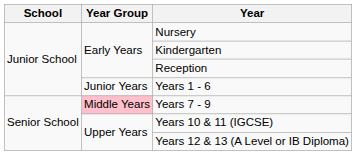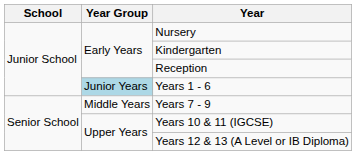(116, 86) no background -> (116, 86) lightblue background
(117, 104) pink background -> (117, 104) no background
